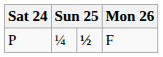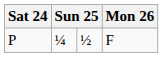(86, 40) bold -> (86, 40) normal
